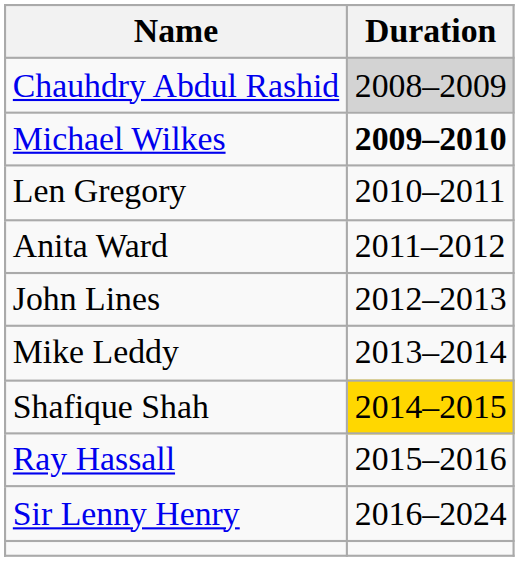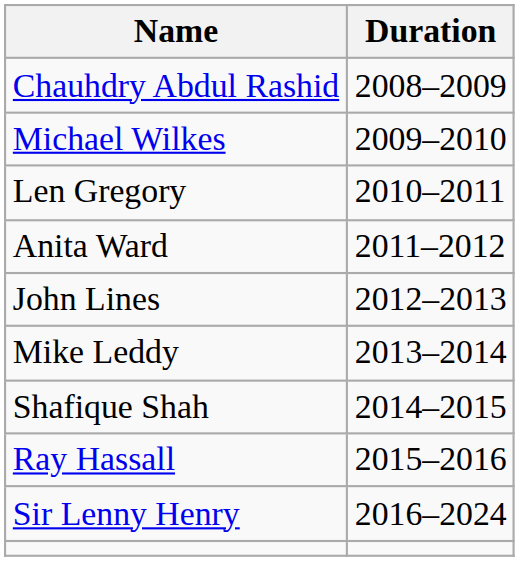(431, 84) lightgrey background -> (431, 84) no background
(431, 138) bold -> (431, 138) normal
(431, 406) gold background -> (431, 406) no background
